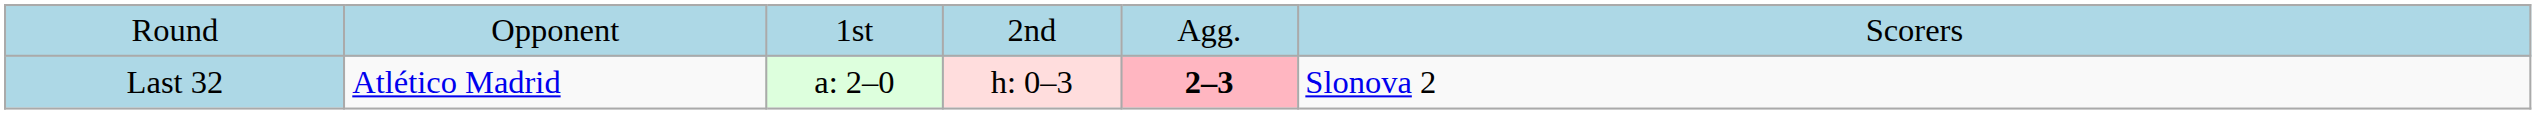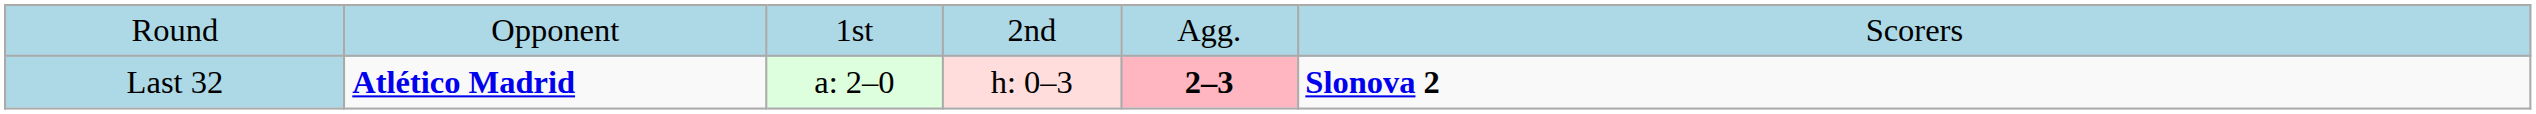(456, 81) normal -> (464, 81) bold
(1371, 81) normal -> (1373, 81) bold
